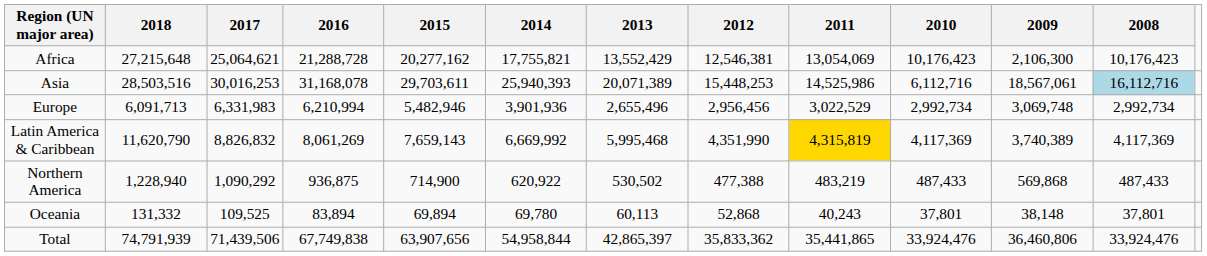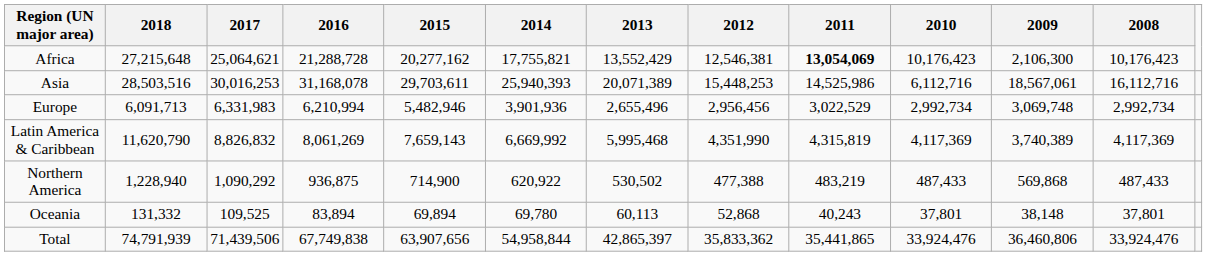(840, 58) normal -> (840, 58) bold
(1144, 82) lightblue background -> (1144, 82) no background
(840, 140) gold background -> (840, 140) no background
